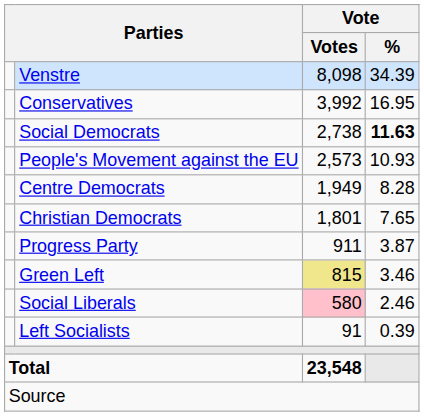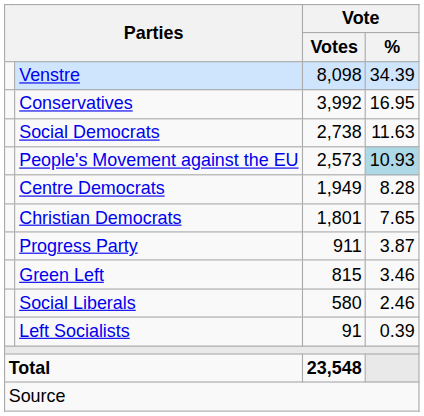(393, 132) bold -> (393, 132) normal
(392, 160) no background -> (392, 160) lightblue background
(347, 274) khaki background -> (347, 274) no background
(347, 302) pink background -> (347, 302) no background
